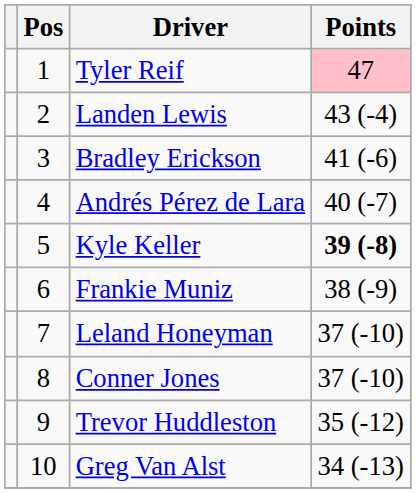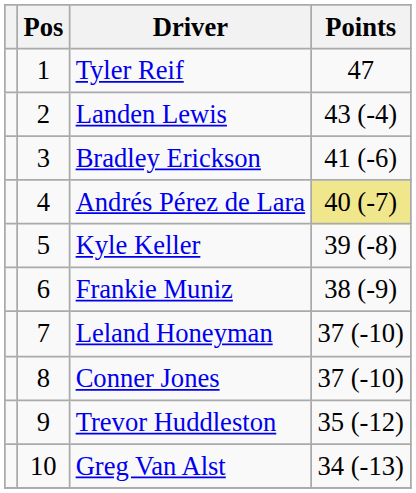(361, 70) pink background -> (361, 70) no background
(361, 202) no background -> (361, 202) khaki background
(361, 245) bold -> (361, 245) normal
